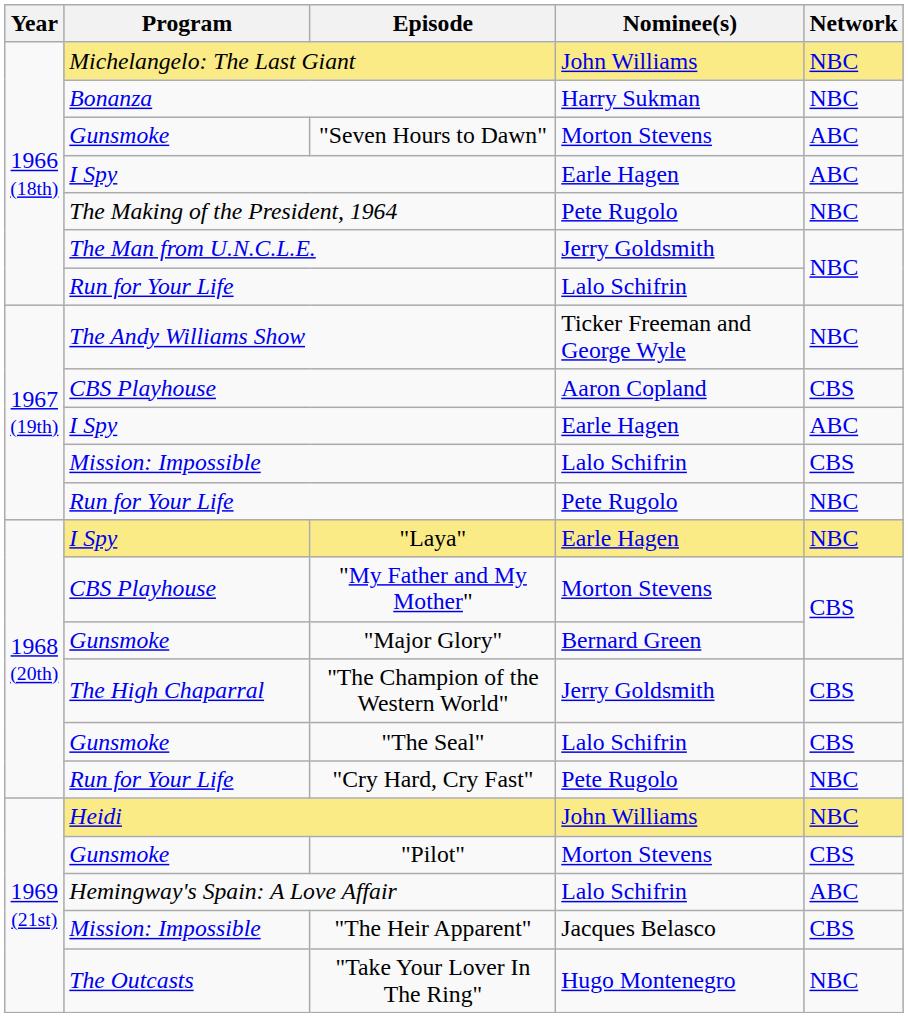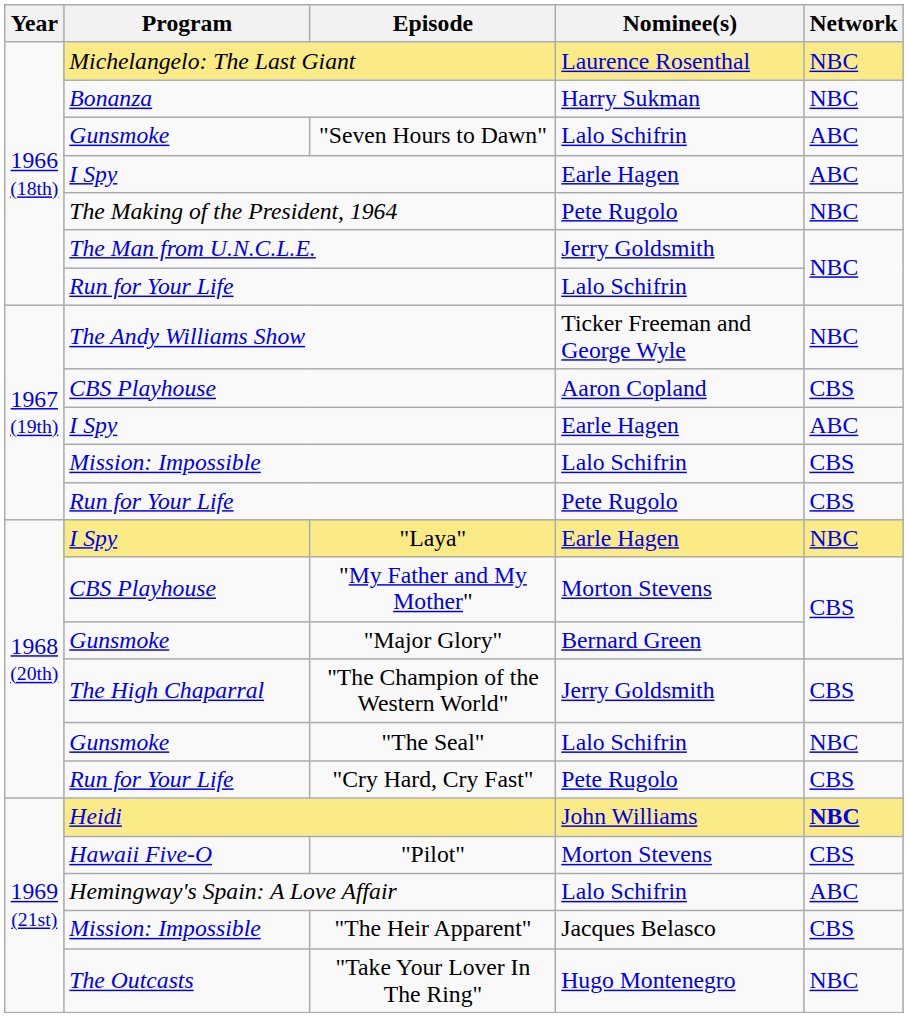(629, 60) John Williams -> (656, 60) Laurence Rosenthal
(637, 135) Morton Stevens -> (624, 135) Lalo Schifrin
(834, 500) NBC -> (832, 500) CBS
(832, 741) CBS -> (834, 741) NBC
(834, 779) NBC -> (832, 779) CBS
(834, 816) normal -> (834, 816) bold
(119, 854) Gunsmoke -> (141, 854) Hawaii Five-O
